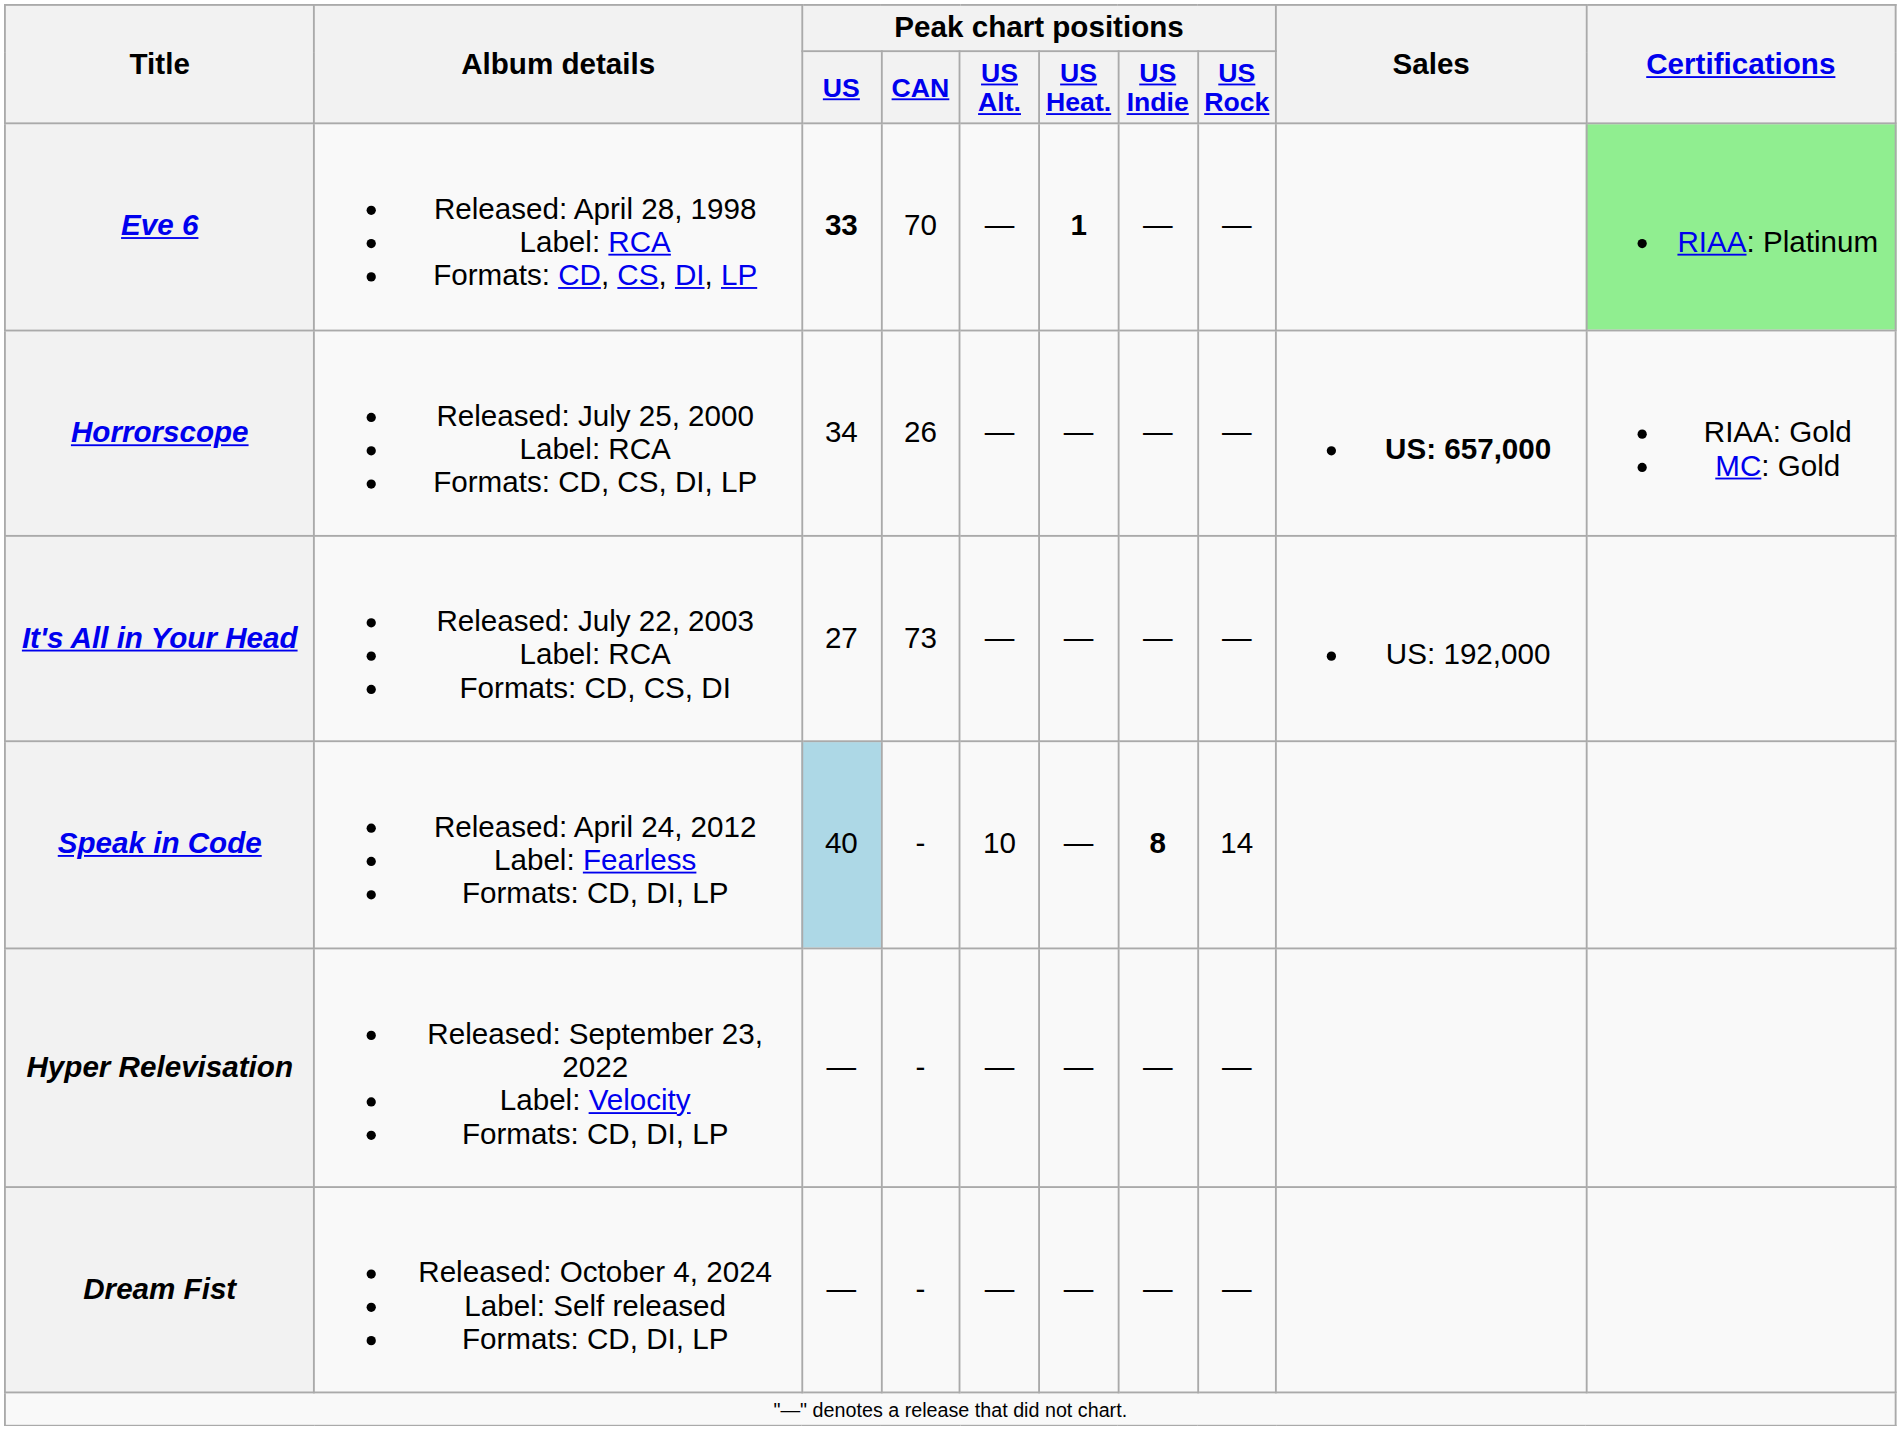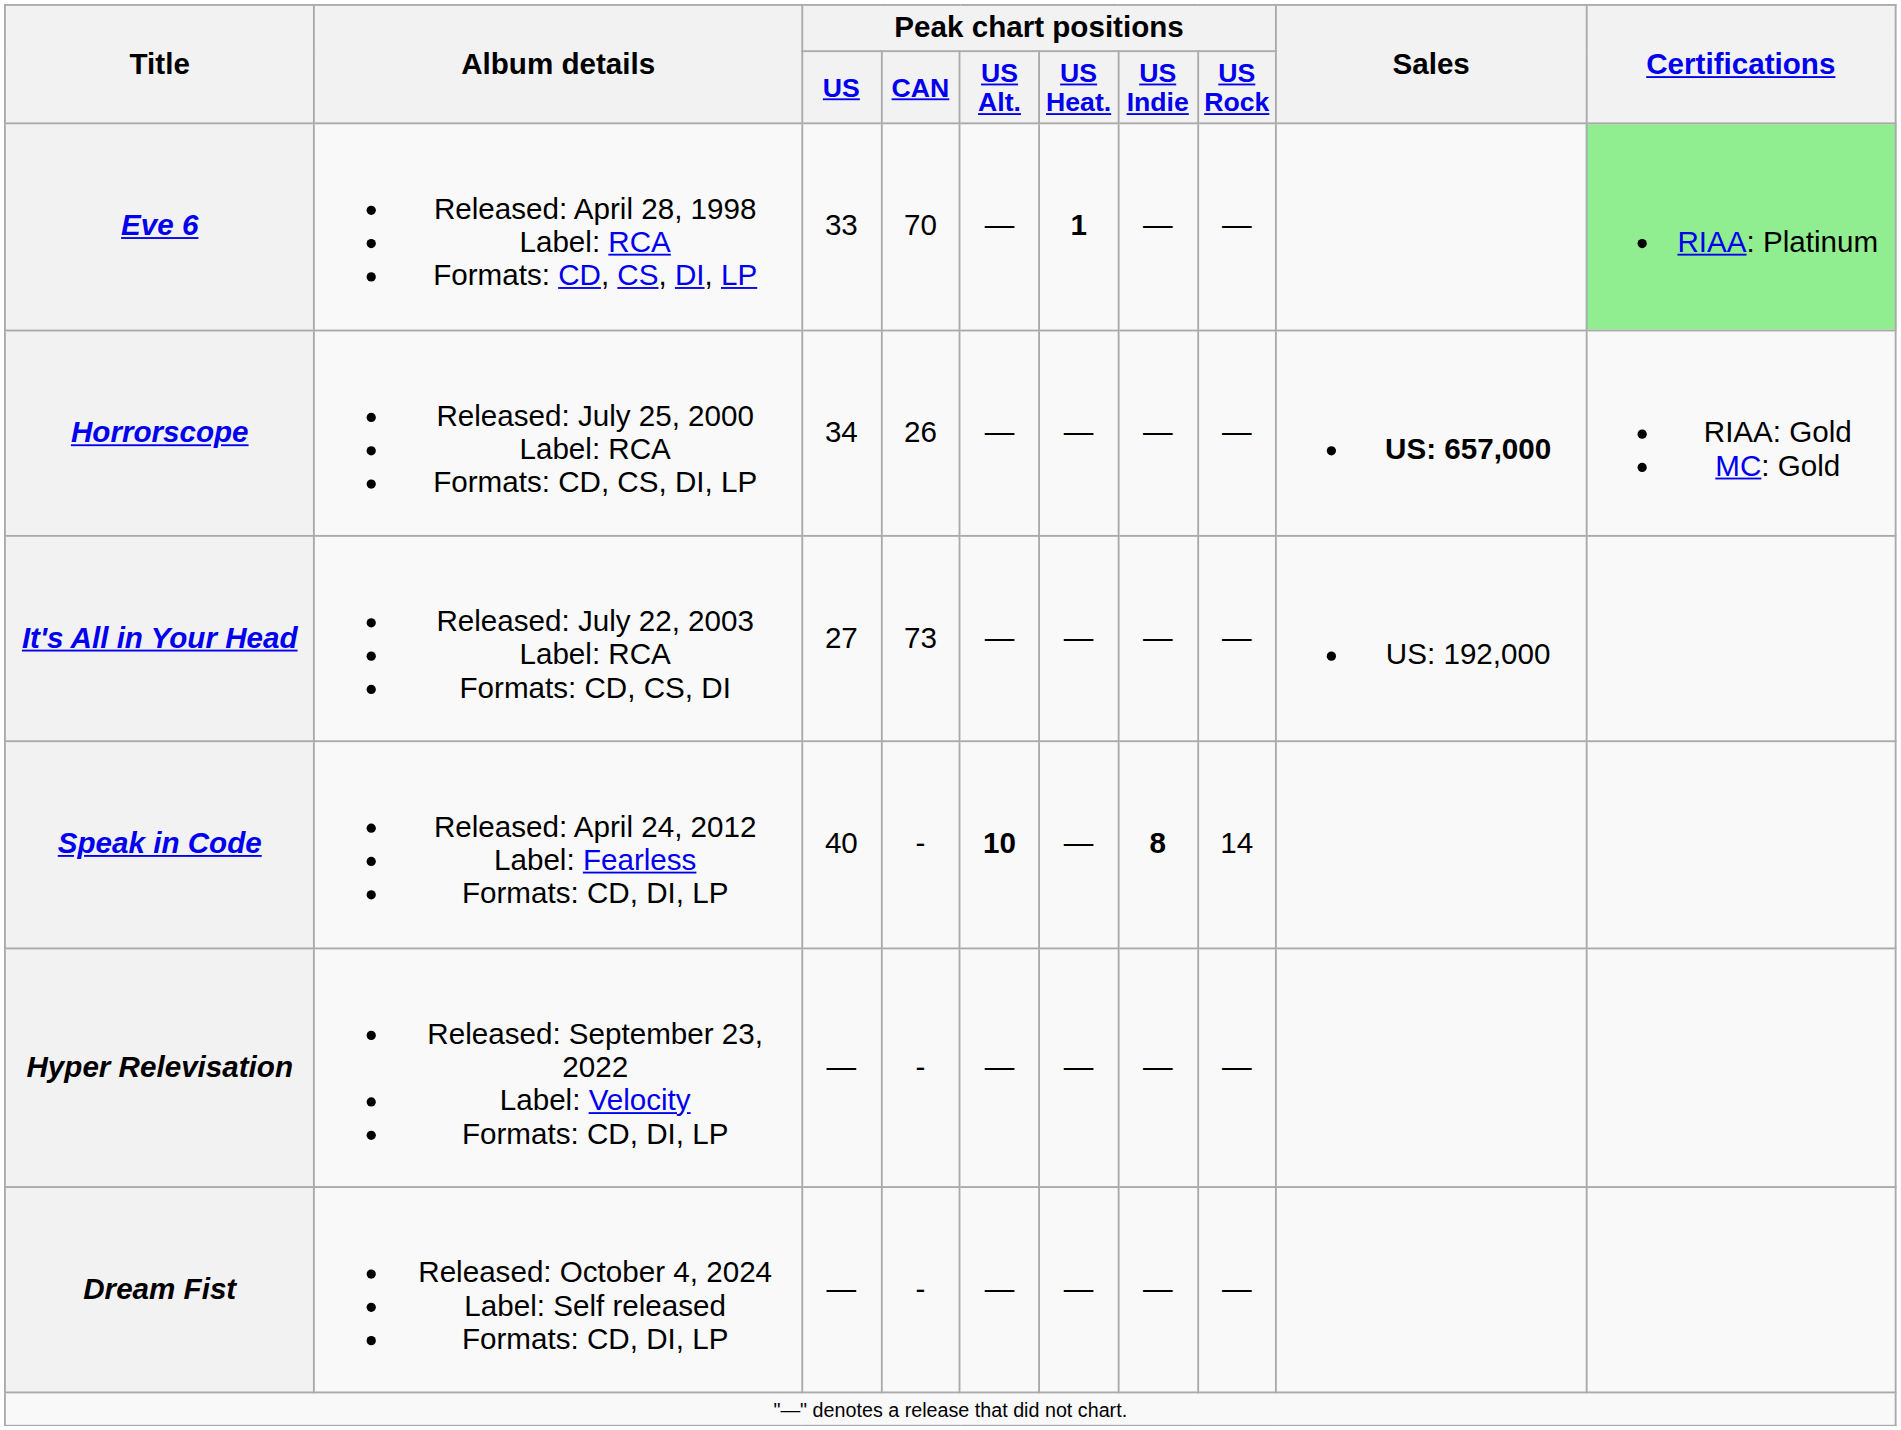(841, 226) bold -> (841, 226) normal
(841, 844) lightblue background -> (841, 844) no background
(1000, 844) normal -> (1000, 844) bold
